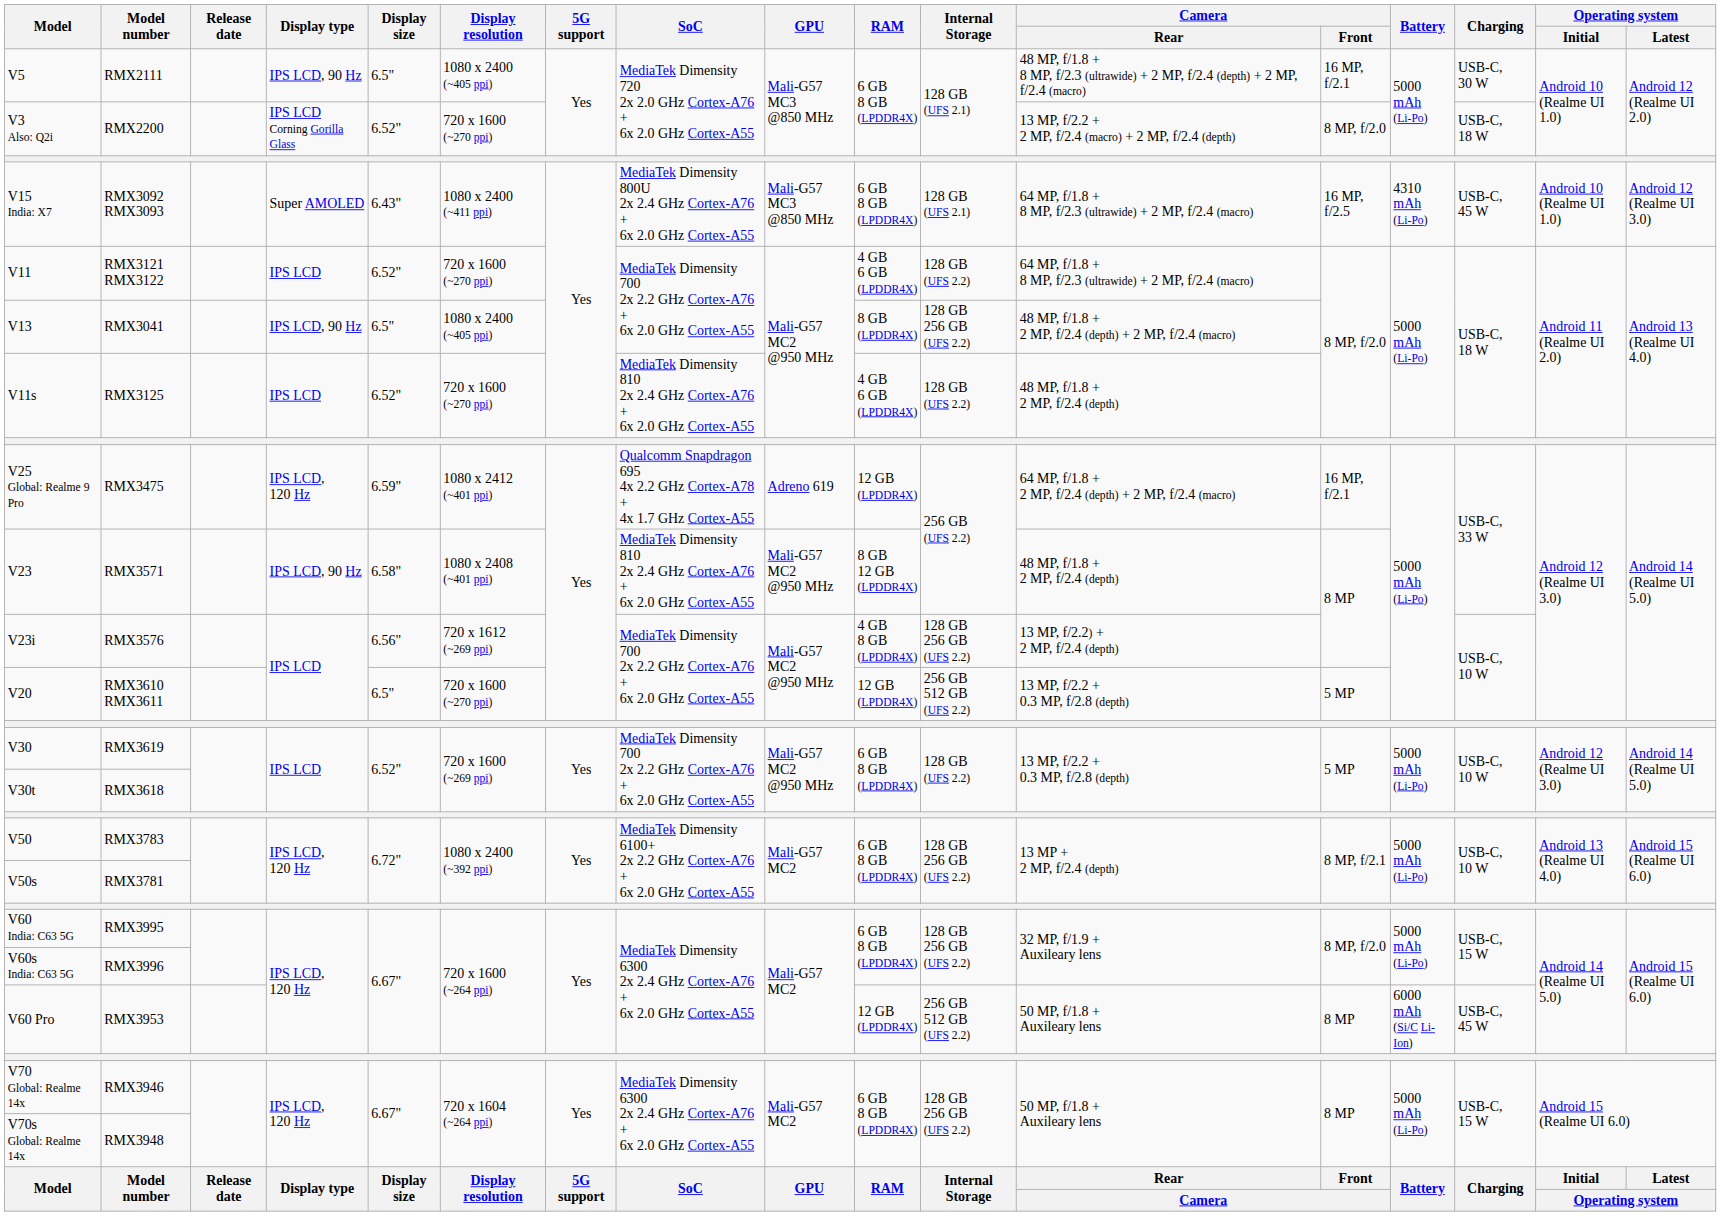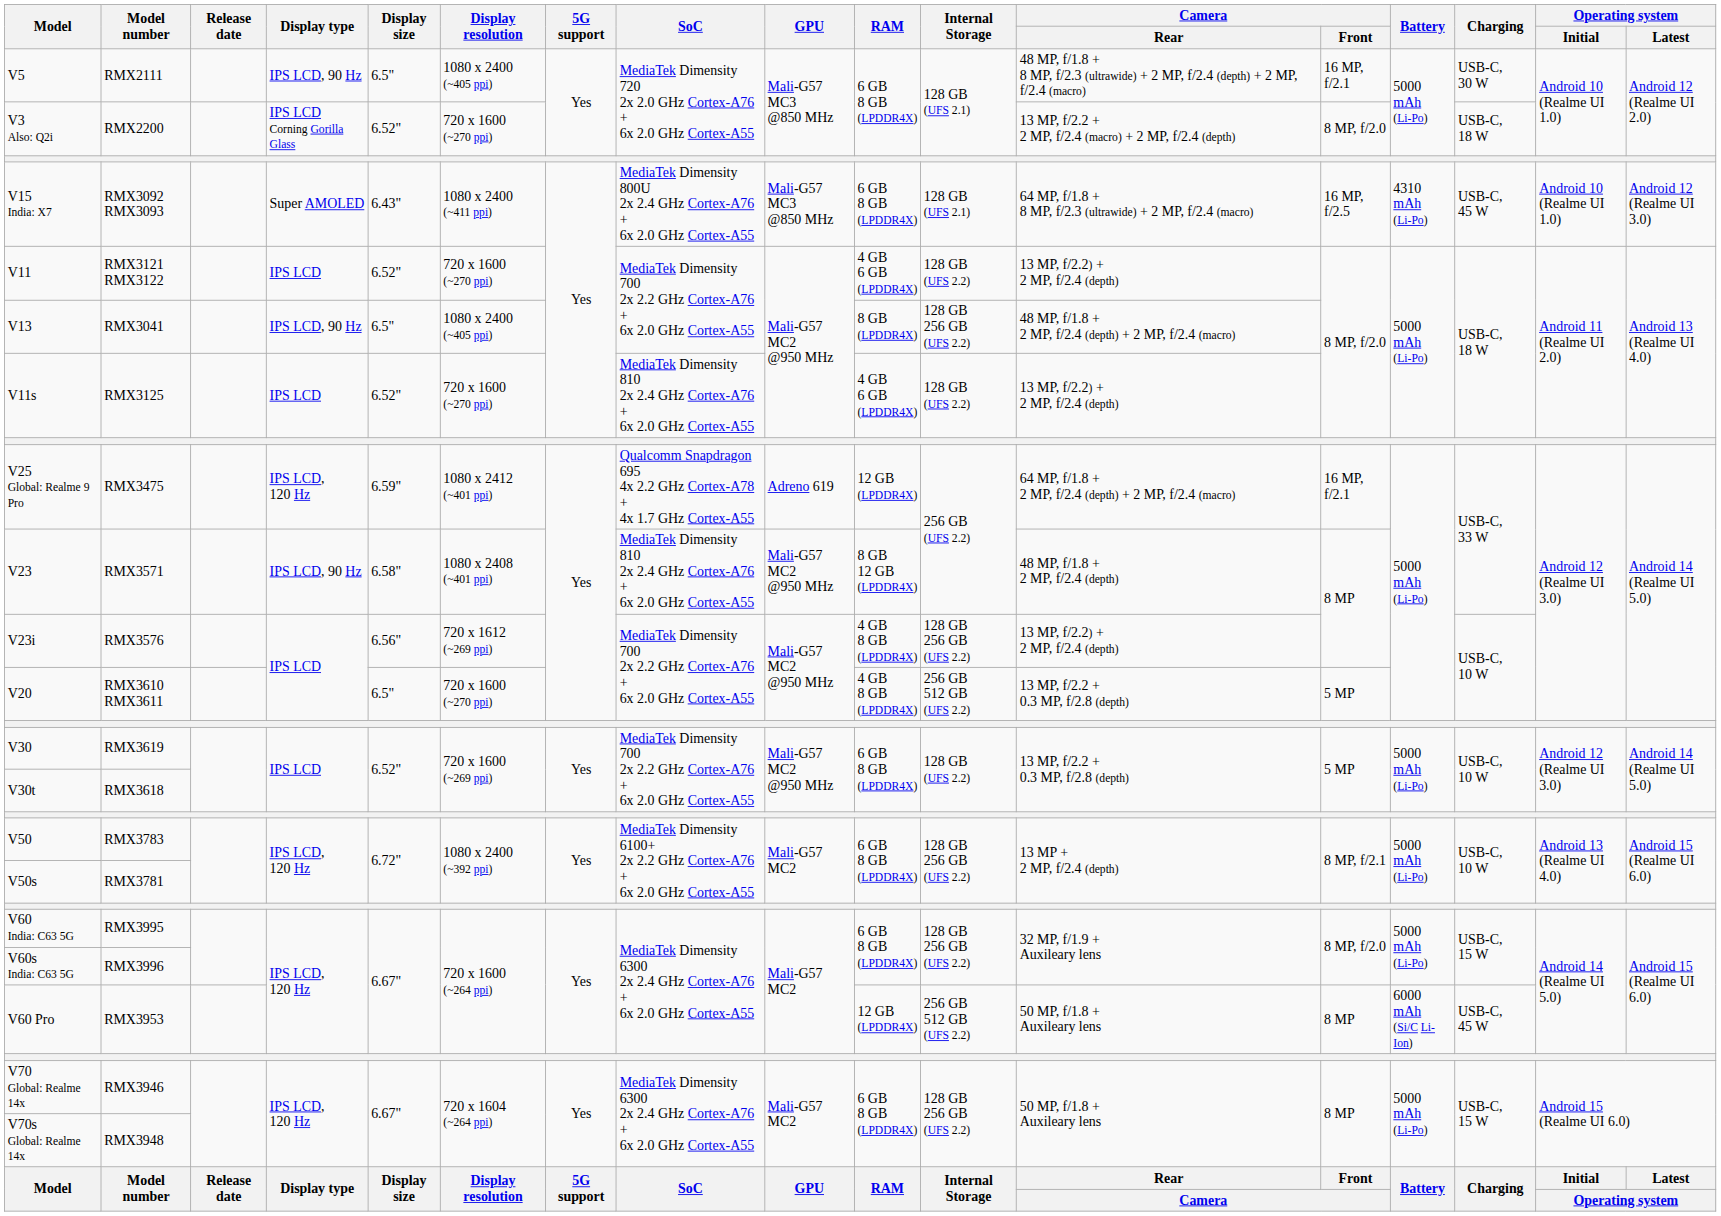(1137, 273) 64 MP, f/1.8 + 8 MP, f/2.3 (ultrawide) + 2 MP, f/2.4 (macro) -> (1069, 273) 13 MP, f/2.2) + 2 MP, f/2.4 (depth)
(1069, 395) 48 MP, f/1.8 + 2 MP, f/2.4 (depth) -> (1069, 395) 13 MP, f/2.2) + 2 MP, f/2.4 (depth)
(887, 694) 12 GB (LPDDR4X) -> (887, 694) 4 GB 8 GB (LPDDR4X)
